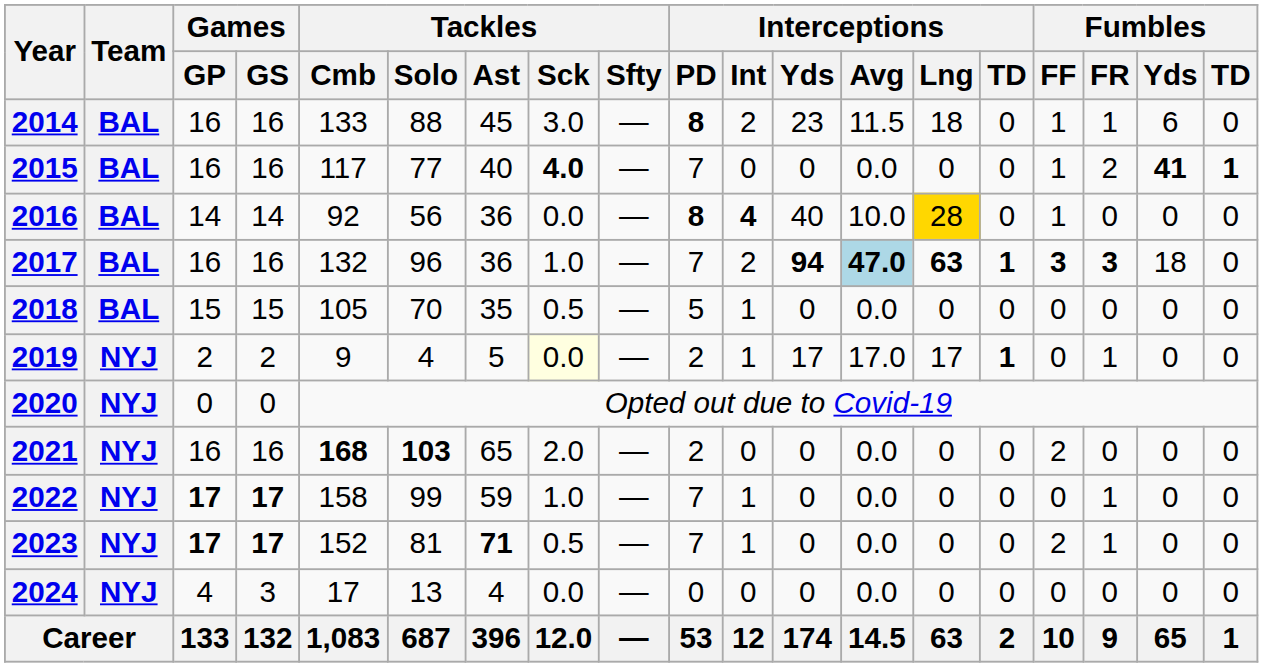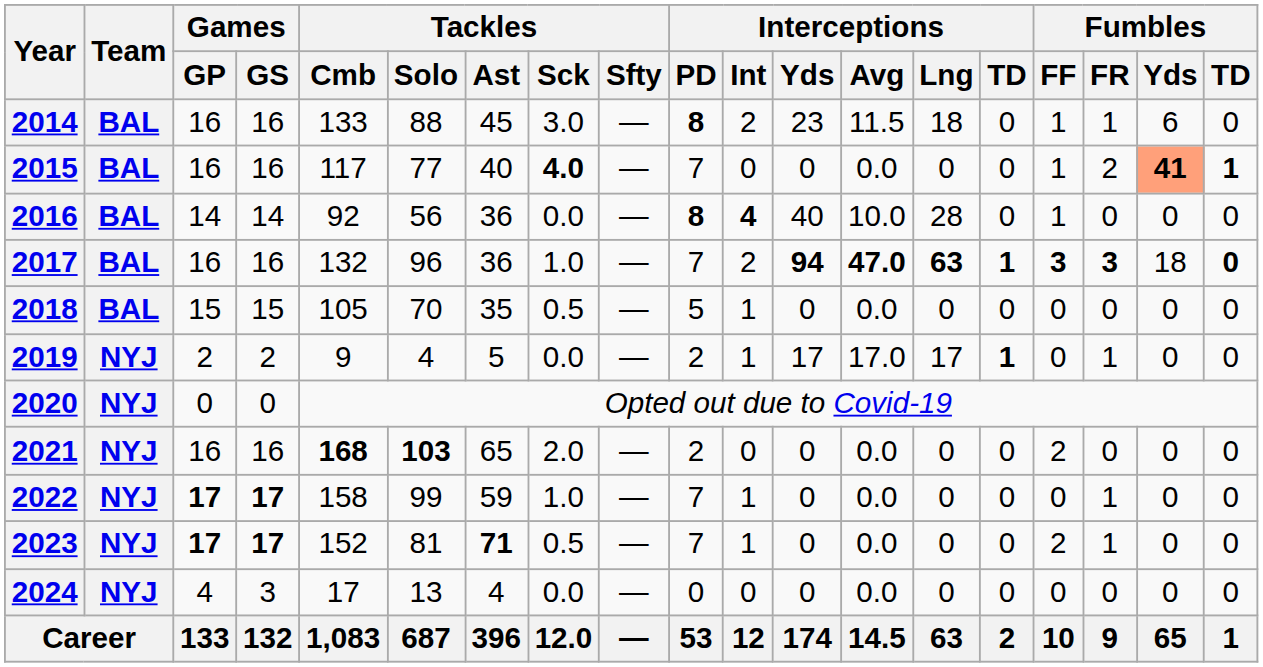(1170, 168) no background -> (1170, 168) lightsalmon background
(946, 215) gold background -> (946, 215) no background
(877, 262) lightblue background -> (877, 262) no background
(1231, 262) normal -> (1231, 262) bold
(563, 356) lightyellow background -> (563, 356) no background
